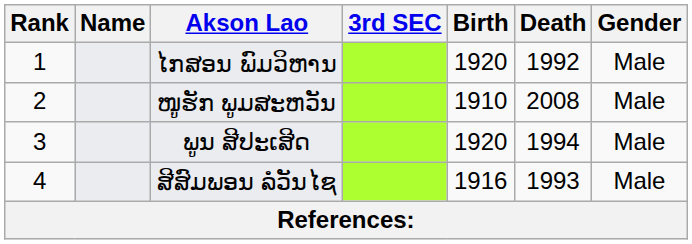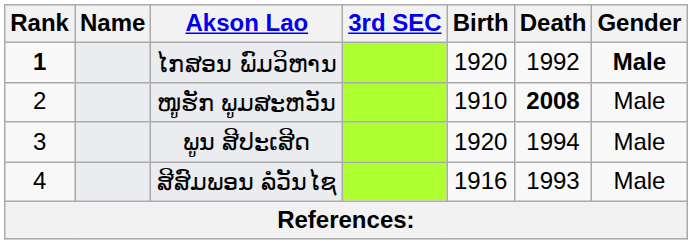(40, 62) normal -> (40, 62) bold
(639, 62) normal -> (639, 62) bold
(553, 101) normal -> (553, 101) bold
